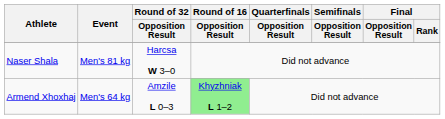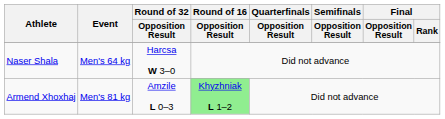(105, 61) Men's 81 kg -> (105, 61) Men's 64 kg
(105, 97) Men's 64 kg -> (105, 97) Men's 81 kg
